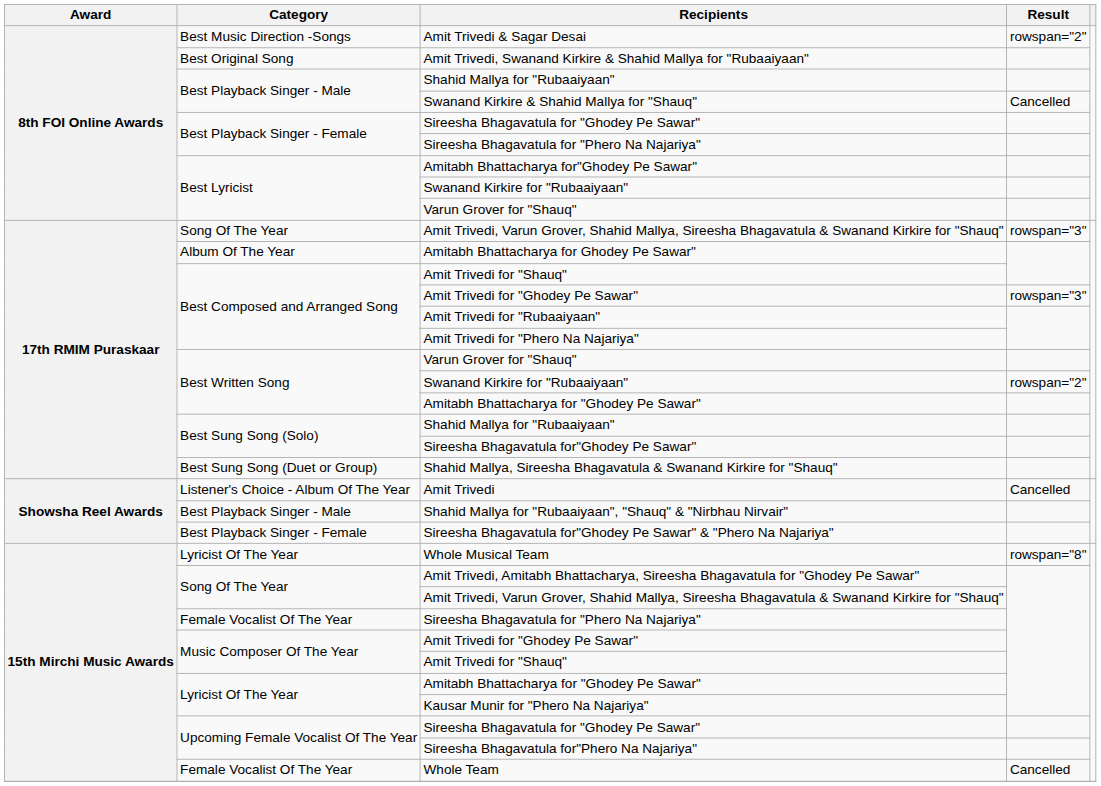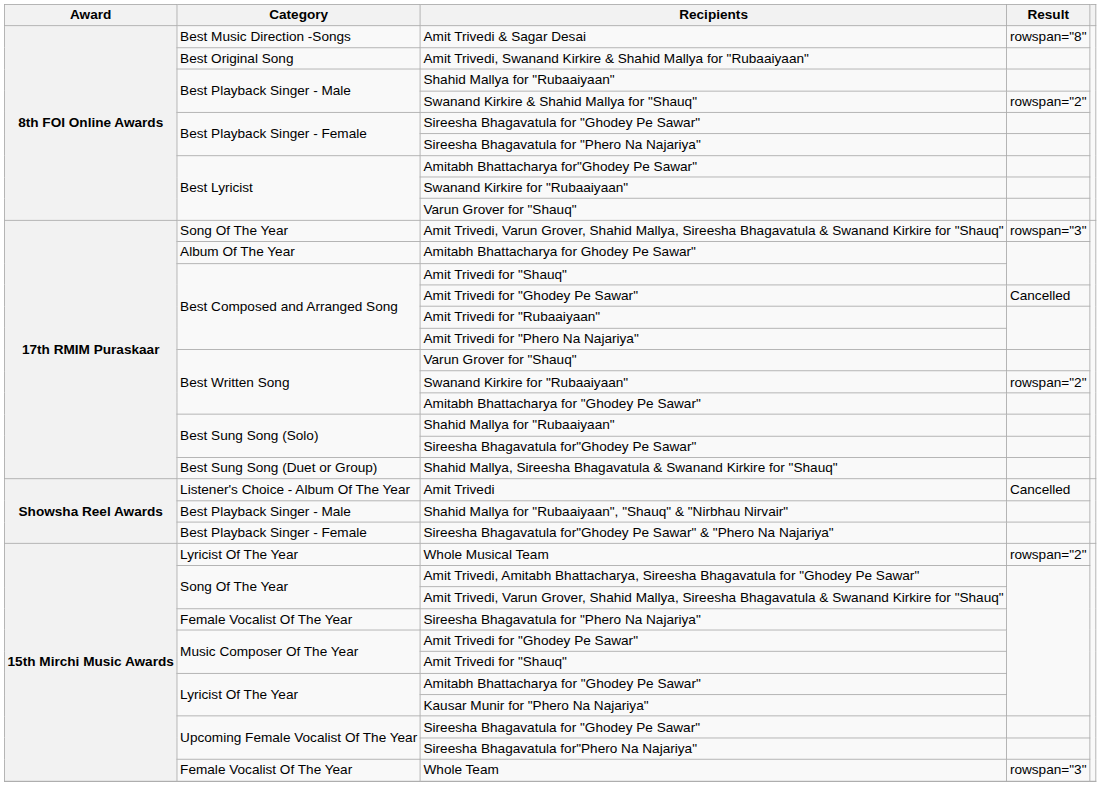(1048, 36) rowspan="2" -> (1048, 36) rowspan="8"
(1040, 101) Cancelled -> (1048, 101) rowspan="2"
(1048, 295) rowspan="3" -> (1040, 295) Cancelled
(1048, 554) rowspan="8" -> (1048, 554) rowspan="2"
(1040, 770) Cancelled -> (1048, 770) rowspan="3"
